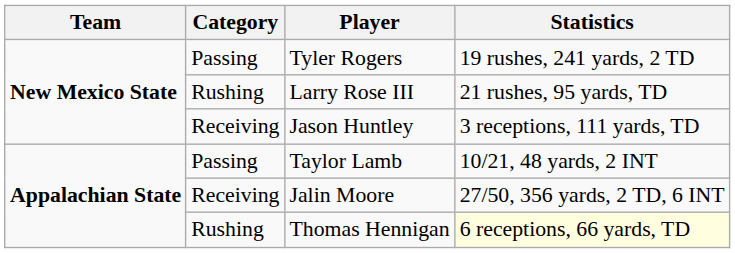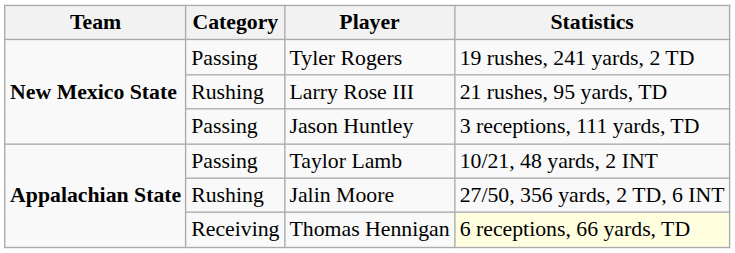(235, 126) Receiving -> (224, 126) Passing
(235, 195) Receiving -> (228, 195) Rushing
(228, 229) Rushing -> (235, 229) Receiving
